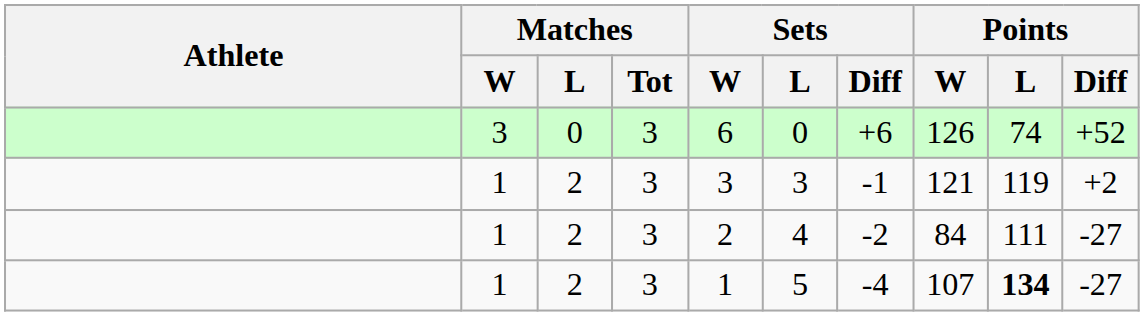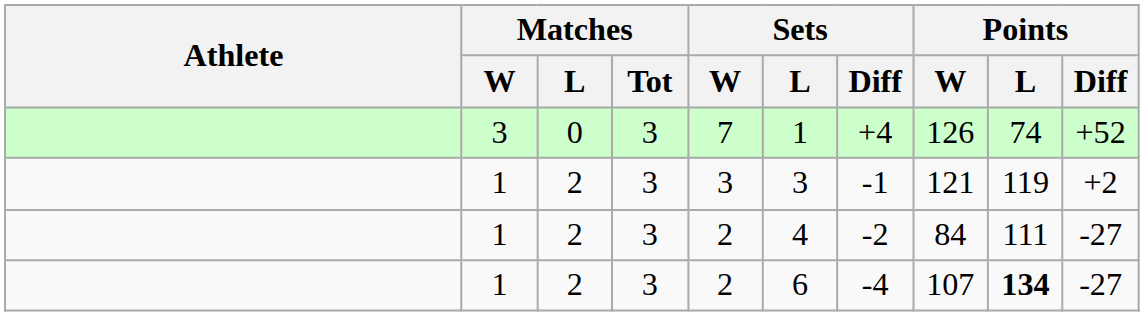(725, 132) 6 -> (725, 132) 7
(800, 132) 0 -> (800, 132) 1
(875, 132) +6 -> (875, 132) +4
(725, 285) 1 -> (725, 285) 2
(800, 285) 5 -> (800, 285) 6
